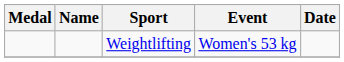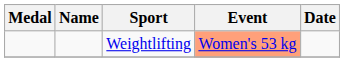(247, 44) no background -> (247, 44) lightsalmon background
